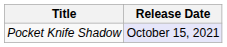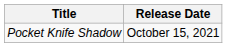(173, 33) lavender background -> (173, 33) no background
